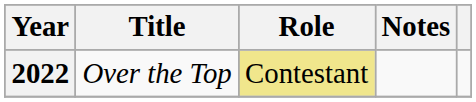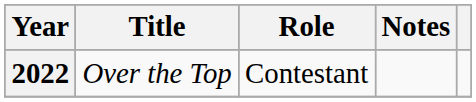(307, 73) khaki background -> (307, 73) no background
